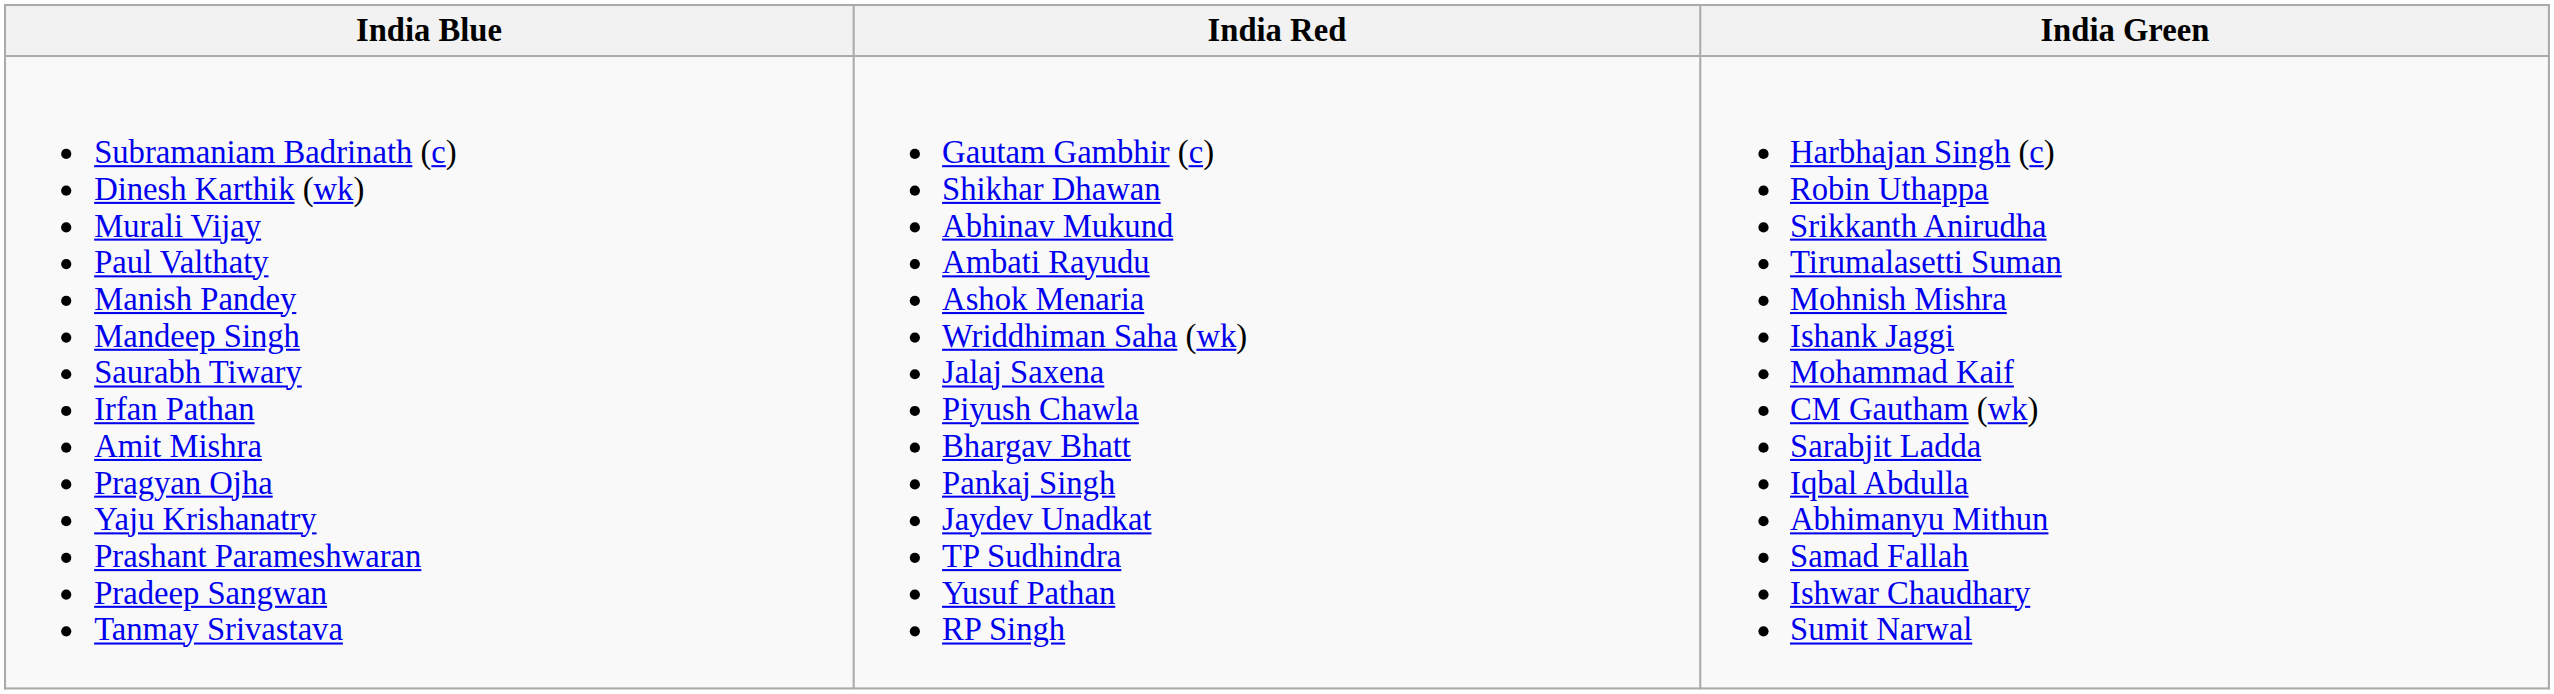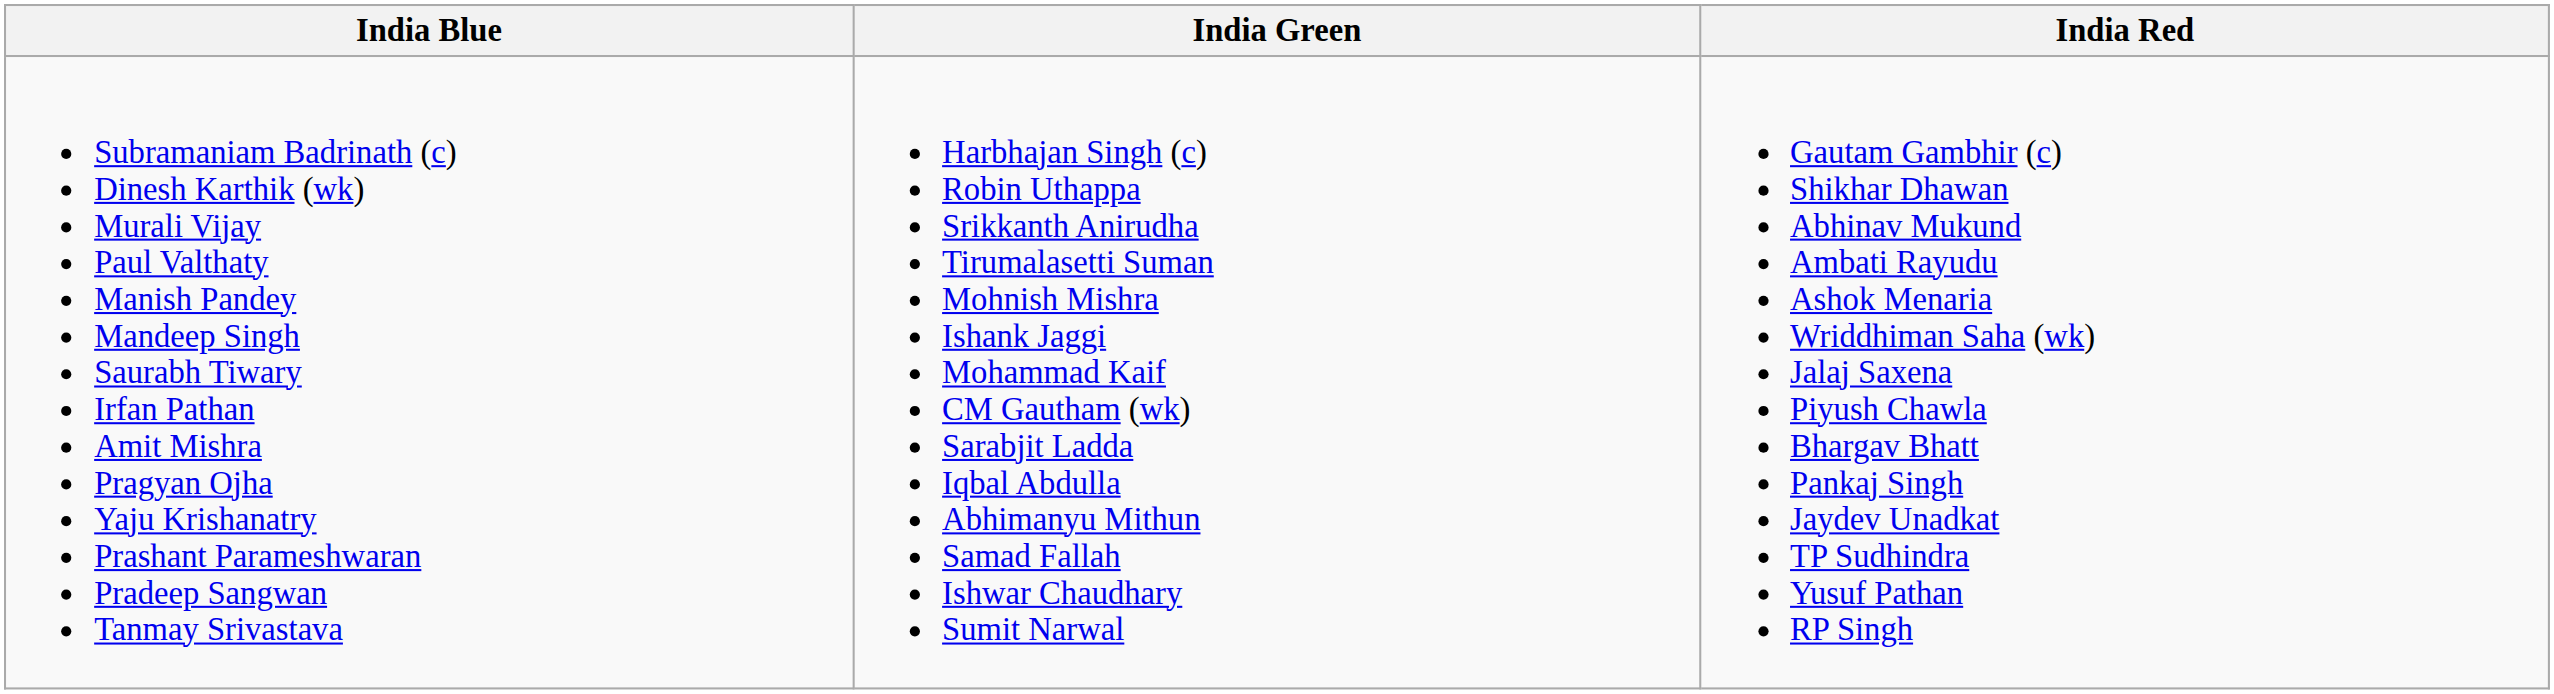columns swapped: (1277, 30) <-> (2125, 30)
